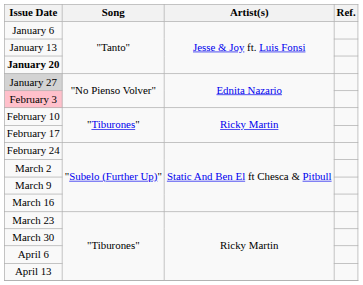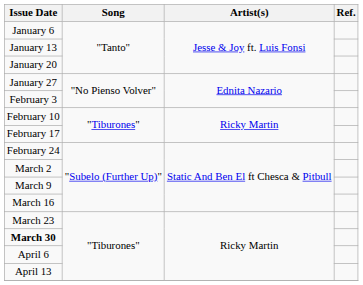(33, 64) bold -> (33, 64) normal
(33, 82) lightgrey background -> (33, 82) no background
(33, 99) pink background -> (33, 99) no background
(33, 237) normal -> (33, 237) bold
